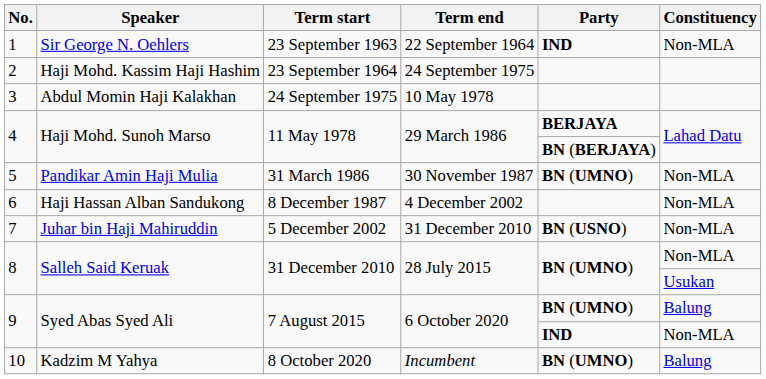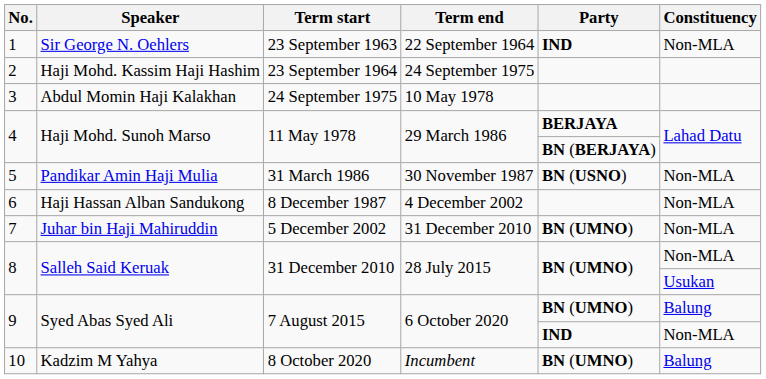(587, 176) BN (UMNO) -> (584, 176) BN (USNO)
(584, 228) BN (USNO) -> (587, 228) BN (UMNO)
